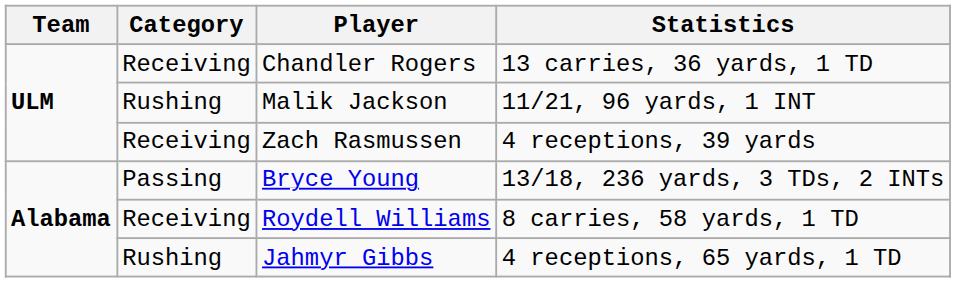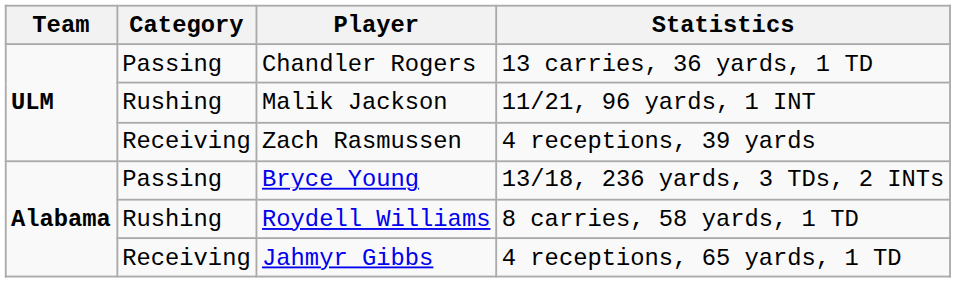(186, 64) Receiving -> (172, 64) Passing
(186, 219) Receiving -> (172, 219) Rushing
(172, 258) Rushing -> (186, 258) Receiving
